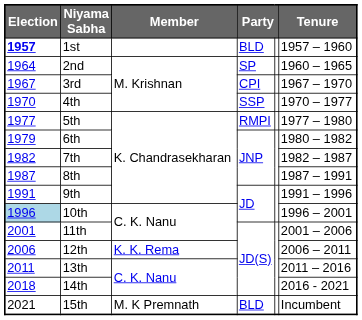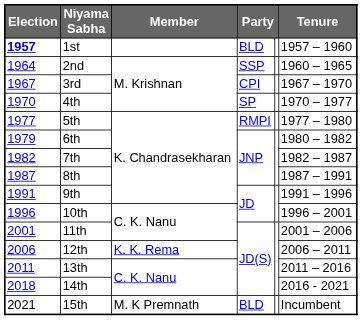(247, 65) SP -> (252, 65) SSP
(252, 102) SSP -> (247, 102) SP
(21, 212) lightblue background -> (21, 212) no background
